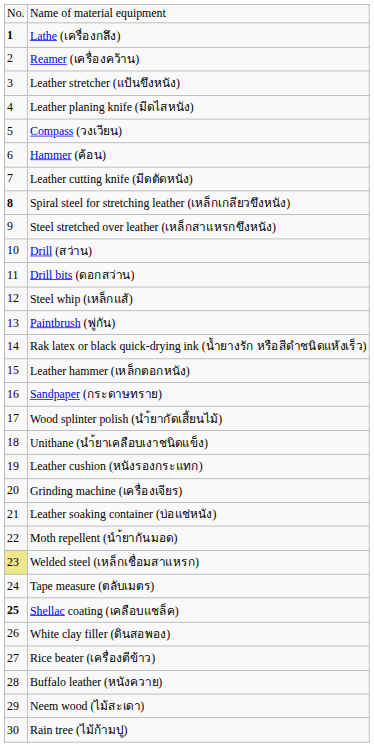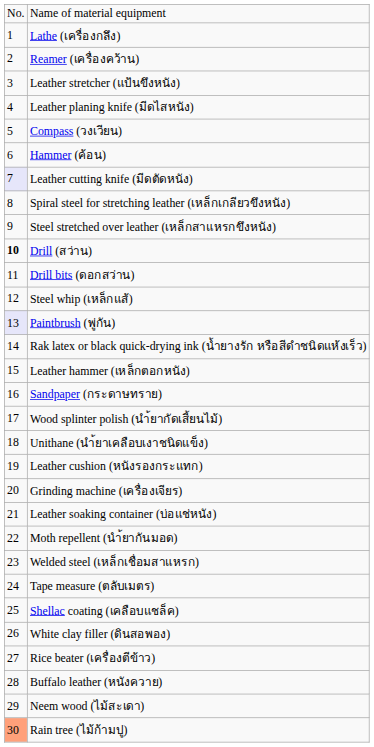(10, 35) bold -> (10, 35) normal
(10, 179) no background -> (10, 179) lavender background
(10, 202) bold -> (10, 202) normal
(13, 250) normal -> (13, 250) bold
(13, 322) no background -> (13, 322) lavender background
(13, 562) khaki background -> (13, 562) no background
(13, 610) bold -> (13, 610) normal
(13, 730) no background -> (13, 730) lightsalmon background
